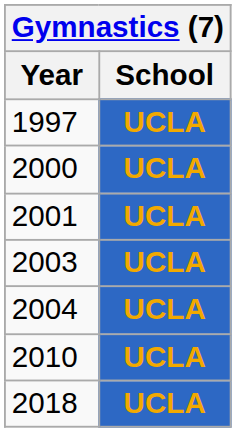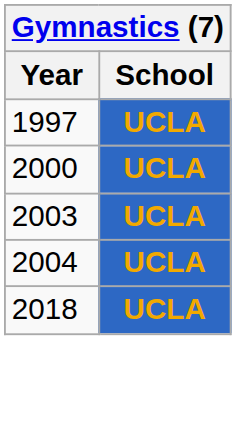- row: (45, 215)
- row: (45, 356)
